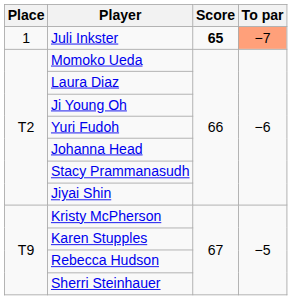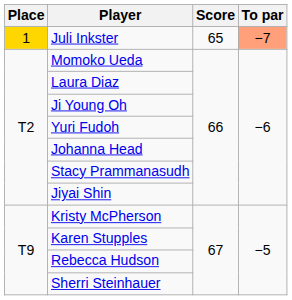(26, 37) no background -> (26, 37) gold background
(216, 37) bold -> (216, 37) normal
